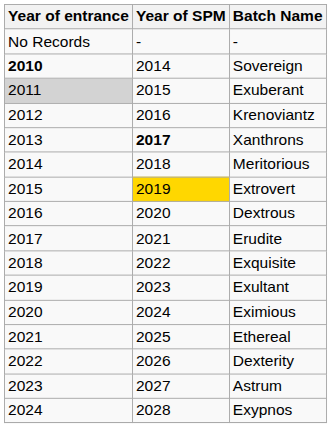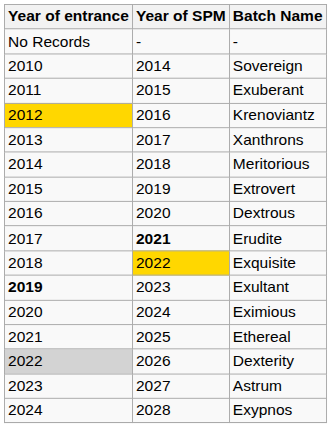(25, 66) bold -> (25, 66) normal
(25, 90) lightgrey background -> (25, 90) no background
(25, 115) no background -> (25, 115) gold background
(153, 139) bold -> (153, 139) normal
(153, 189) gold background -> (153, 189) no background
(153, 238) normal -> (153, 238) bold
(153, 262) no background -> (153, 262) gold background
(25, 287) normal -> (25, 287) bold
(25, 361) no background -> (25, 361) lightgrey background
